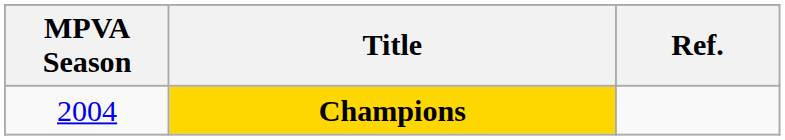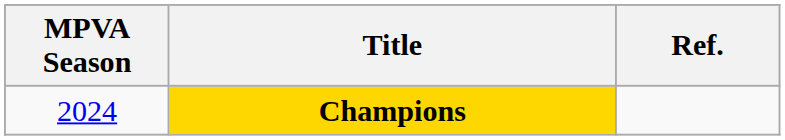(87, 109) 2004 -> (87, 109) 2024
